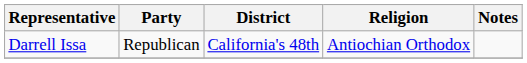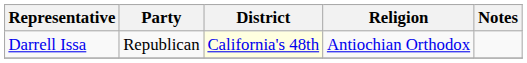(263, 44) no background -> (263, 44) lightyellow background
